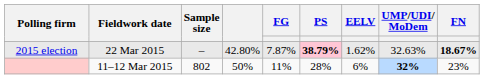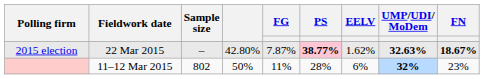(321, 50) 38.79% -> (321, 50) 38.77%
(408, 50) normal -> (408, 50) bold
